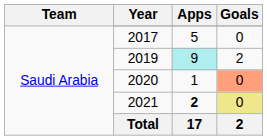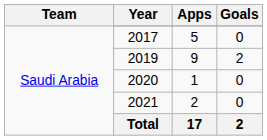(194, 59) paleturquoise background -> (194, 59) no background
(239, 80) lightsalmon background -> (239, 80) no background
(194, 102) bold -> (194, 102) normal
(239, 102) khaki background -> (239, 102) no background
